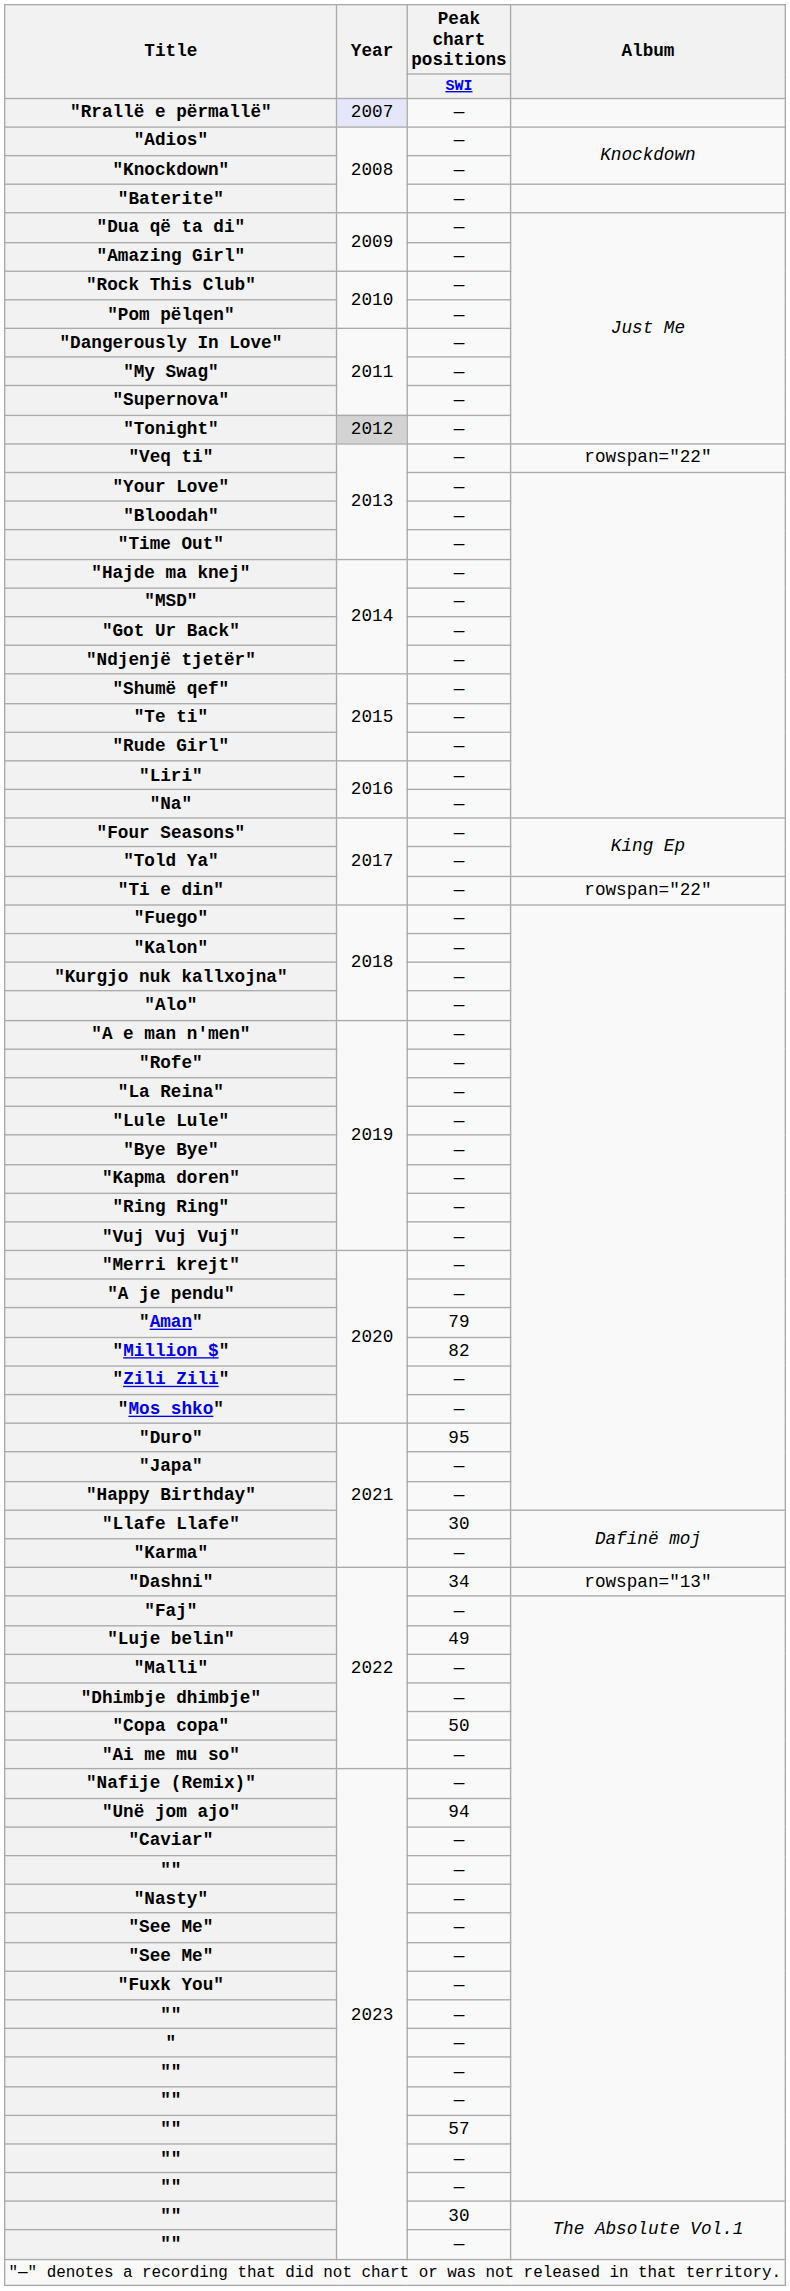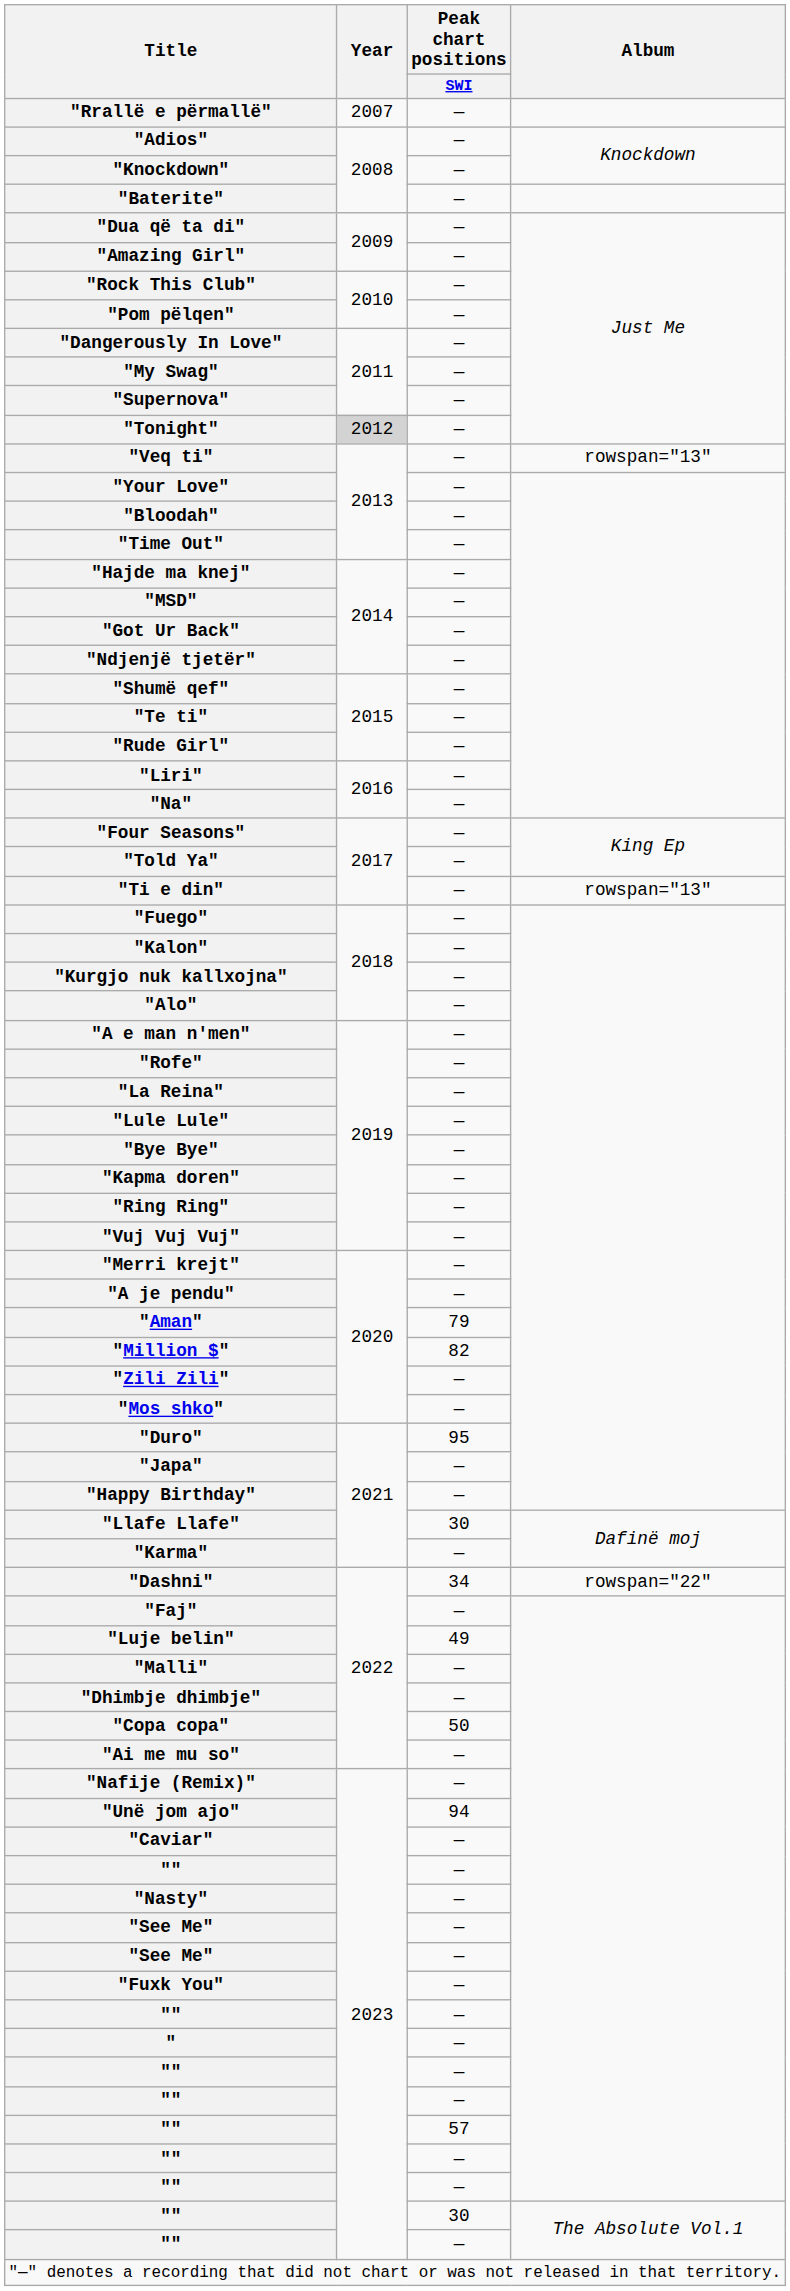(372, 112) lavender background -> (372, 112) no background
(648, 458) rowspan="22" -> (648, 458) rowspan="13"
(648, 890) rowspan="22" -> (648, 890) rowspan="13"
(648, 1582) rowspan="13" -> (648, 1582) rowspan="22"
